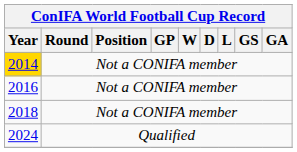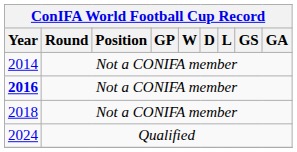(23, 64) gold background -> (23, 64) no background
(23, 87) normal -> (23, 87) bold
